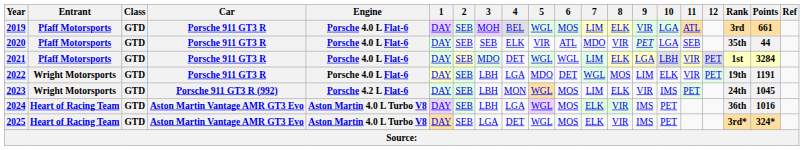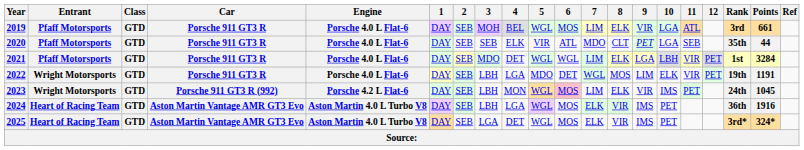(620, 44) VIR -> (620, 44) CLT
(568, 91) no background -> (568, 91) pink background
(765, 106) 1016 -> (765, 106) 1916
